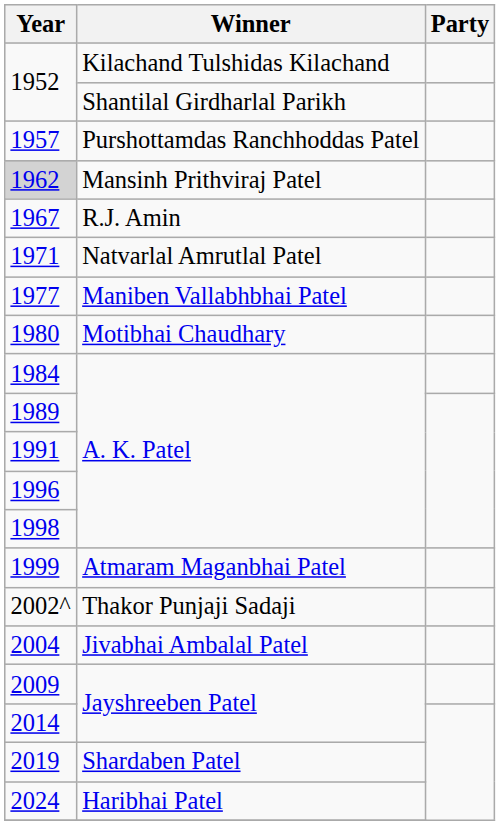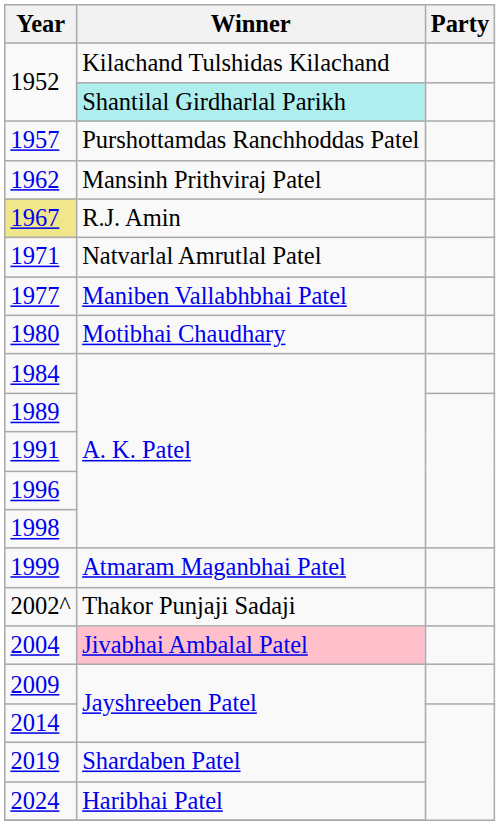(214, 101) no background -> (214, 101) paleturquoise background
(35, 179) lightgrey background -> (35, 179) no background
(35, 218) no background -> (35, 218) khaki background
(195, 645) no background -> (195, 645) pink background
